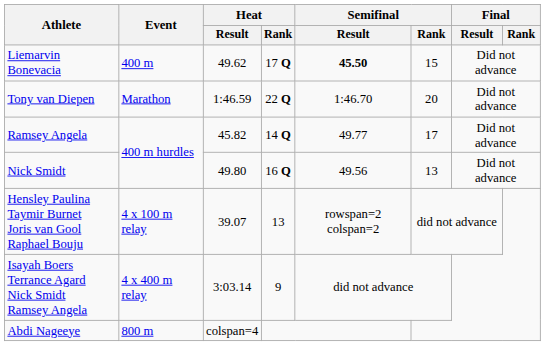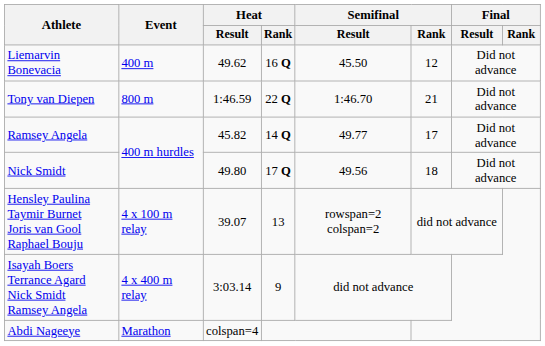(278, 63) 17 Q -> (278, 63) 16 Q
(353, 63) bold -> (353, 63) normal
(431, 63) 15 -> (431, 63) 12
(146, 99) Marathon -> (137, 99) 800 m
(431, 99) 20 -> (431, 99) 21
(278, 171) 16 Q -> (278, 171) 17 Q
(431, 171) 13 -> (431, 171) 18
(137, 331) 800 m -> (146, 331) Marathon
